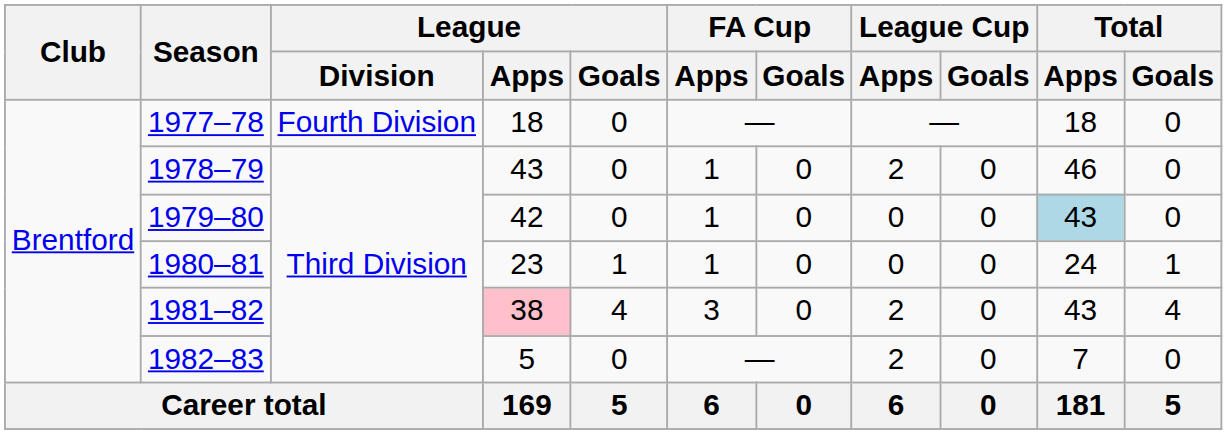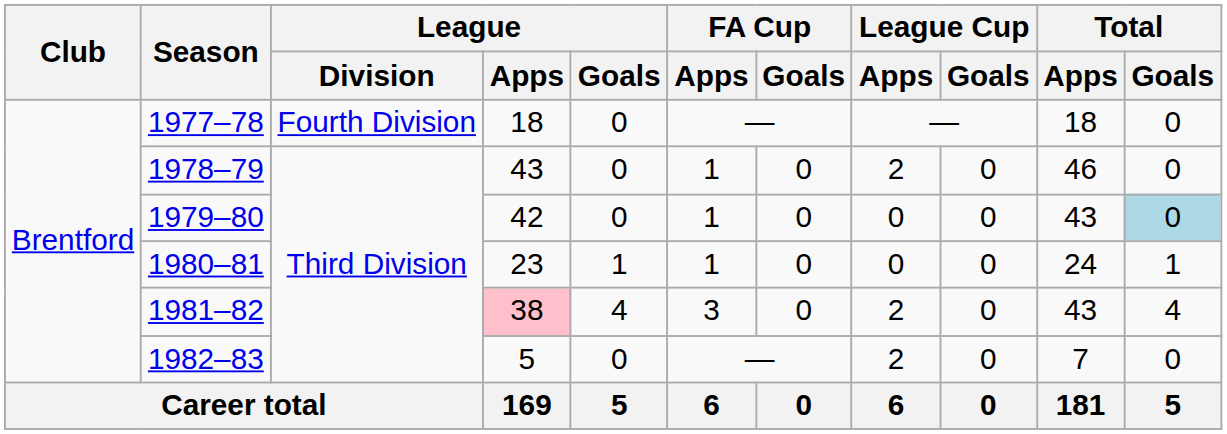(1081, 216) lightblue background -> (1081, 216) no background
(1173, 216) no background -> (1173, 216) lightblue background
